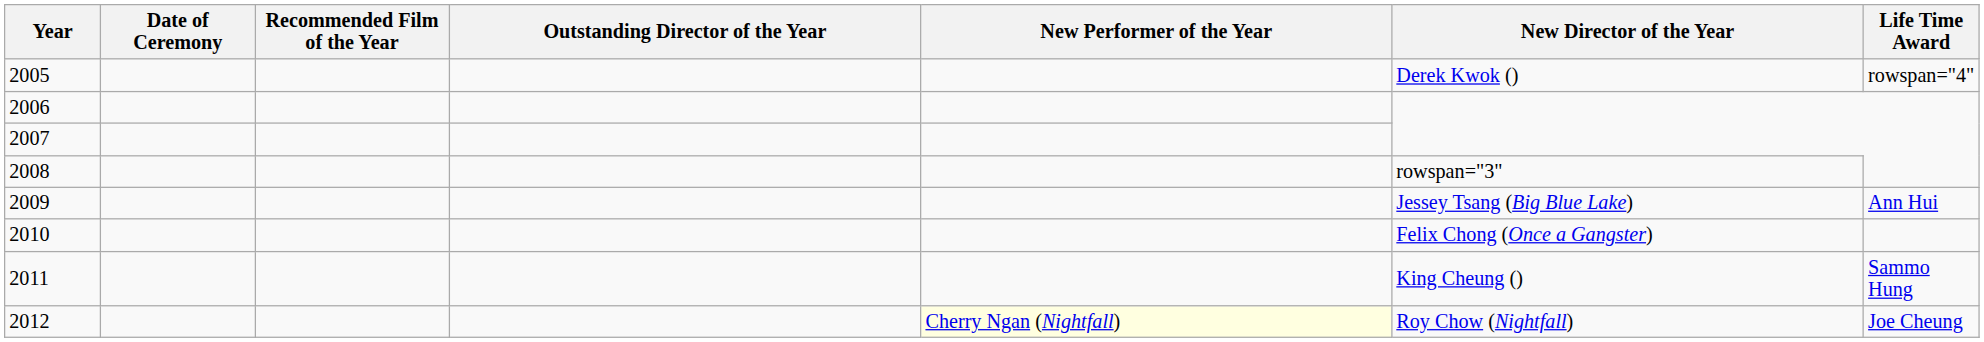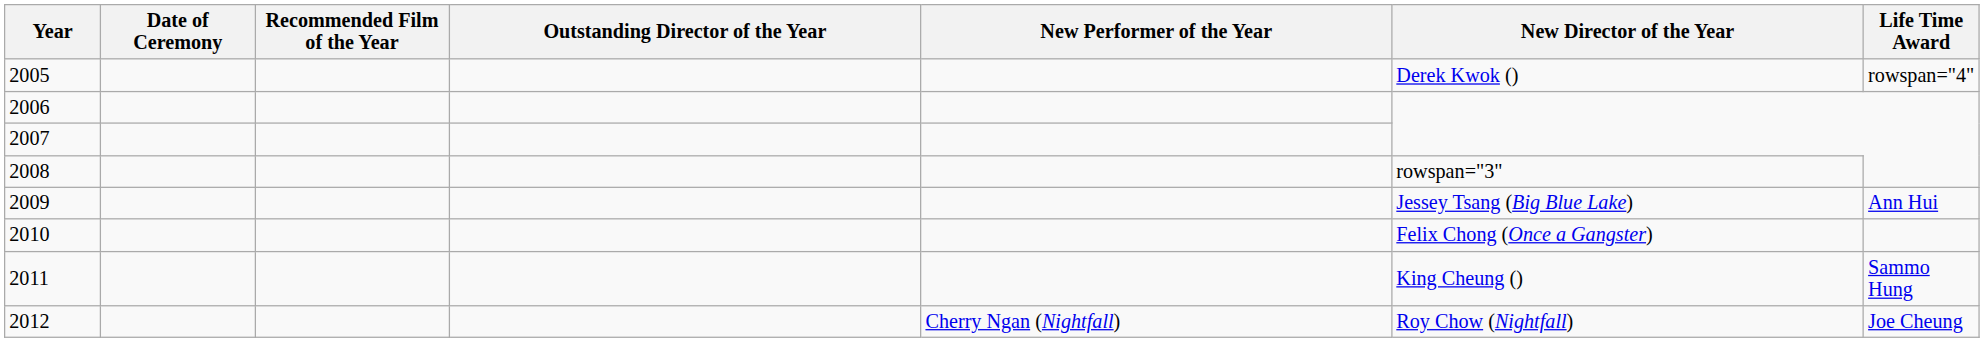(1023, 321) lightyellow background -> (1023, 321) no background
